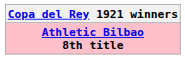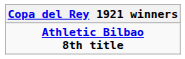(93, 39) pink background -> (93, 39) no background
